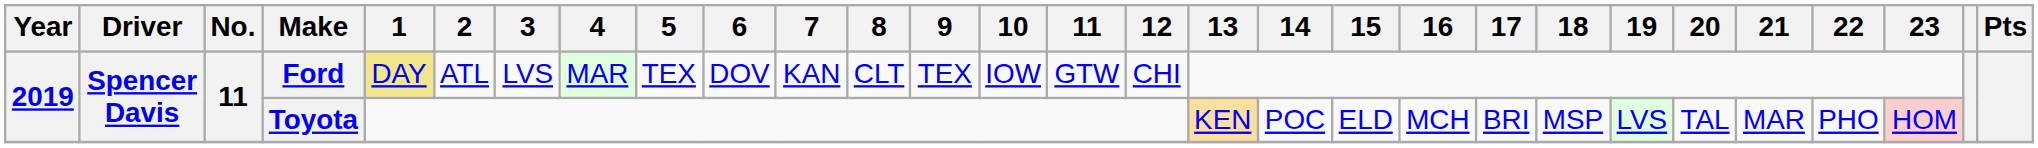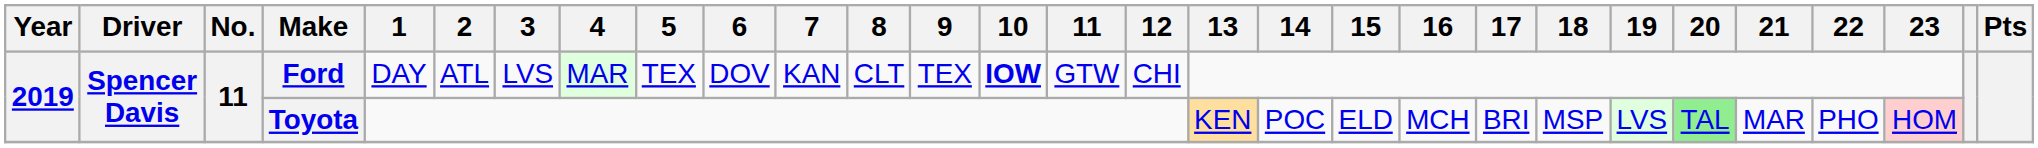(399, 74) khaki background -> (399, 74) no background
(1013, 74) normal -> (1013, 74) bold
(1705, 120) no background -> (1705, 120) lightgreen background
